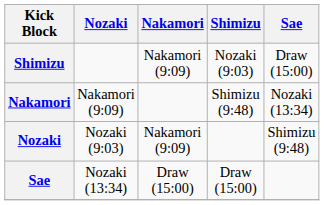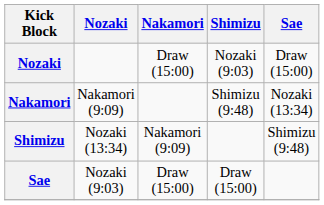(39, 63) Shimizu -> (39, 63) Nozaki
(173, 63) Nakamori (9:09) -> (173, 63) Draw (15:00)
(39, 141) Nozaki -> (39, 141) Shimizu
(106, 141) Nozaki (9:03) -> (106, 141) Nozaki (13:34)
(106, 180) Nozaki (13:34) -> (106, 180) Nozaki (9:03)
